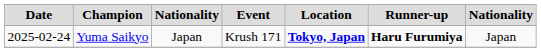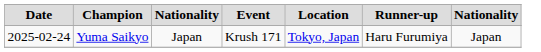(326, 36) bold -> (323, 36) normal
(417, 36) bold -> (407, 36) normal
